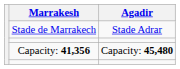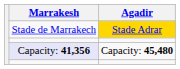(137, 29) no background -> (137, 29) gold background
(54, 51) no background -> (54, 51) lavender background
